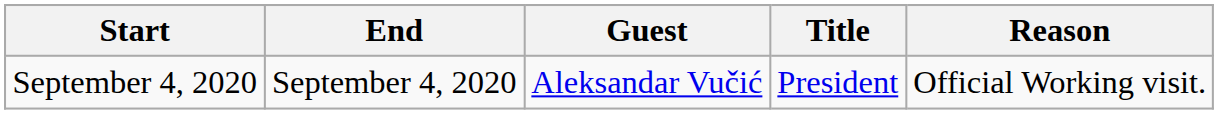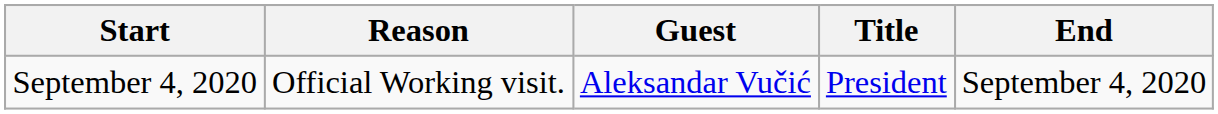columns swapped: (394, 30) <-> (1060, 30)
